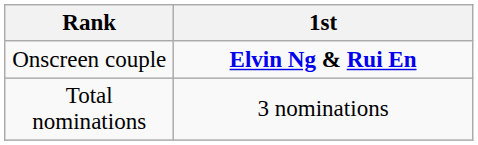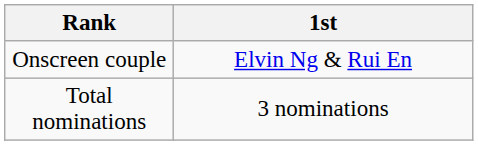(323, 59) bold -> (323, 59) normal
